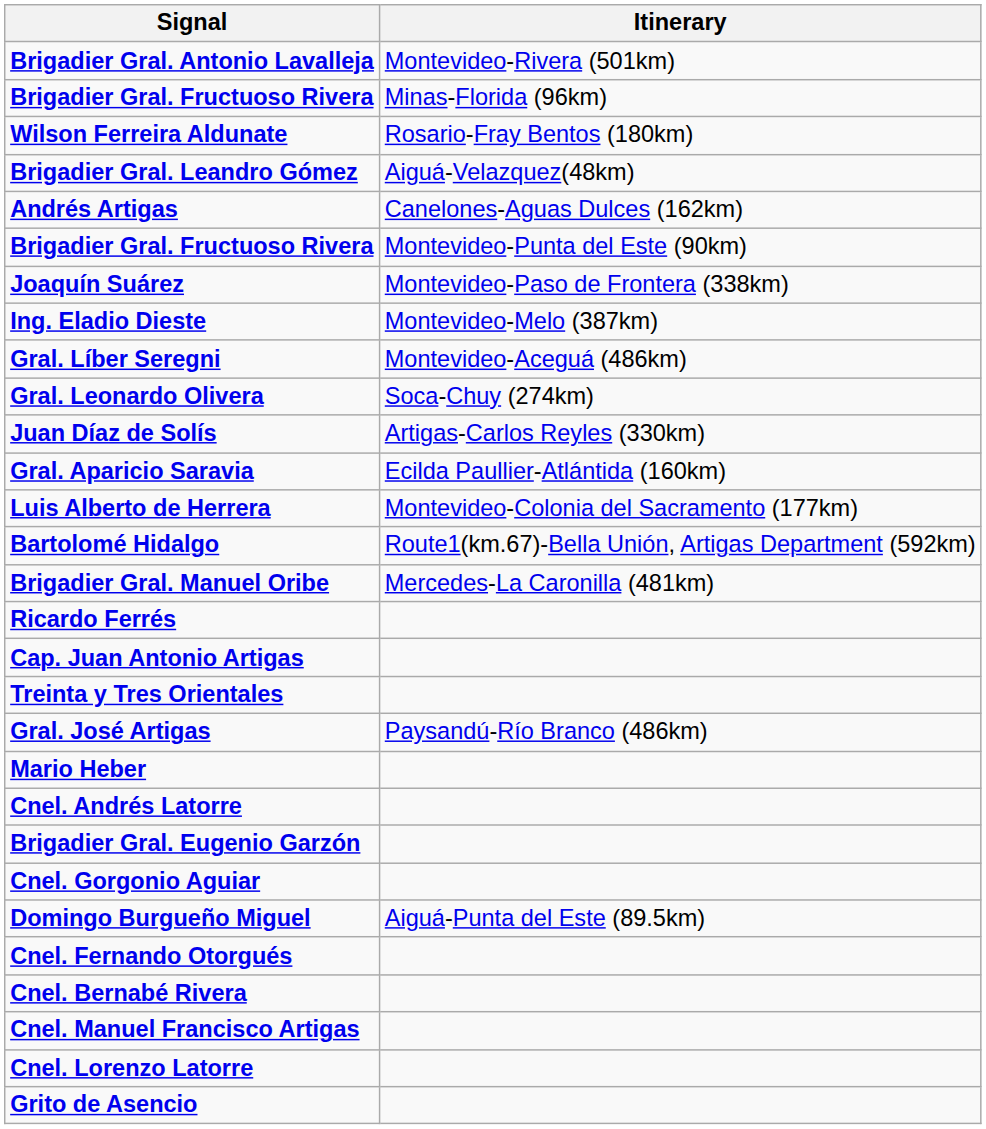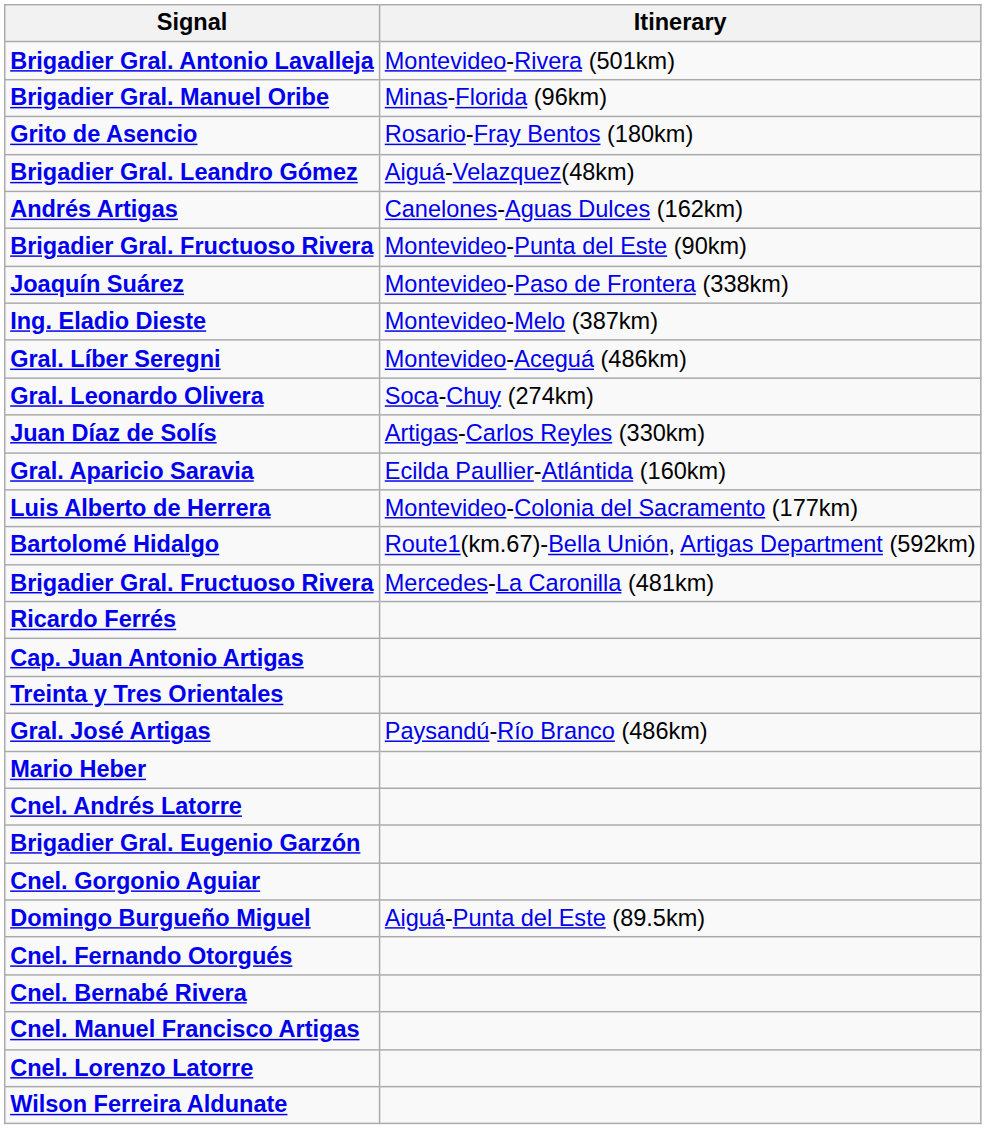(192, 97) Brigadier Gral. Fructuoso Rivera -> (170, 97) Brigadier Gral. Manuel Oribe
(149, 135) Wilson Ferreira Aldunate -> (104, 135) Grito de Asencio
(170, 582) Brigadier Gral. Manuel Oribe -> (192, 582) Brigadier Gral. Fructuoso Rivera
(104, 1104) Grito de Asencio -> (149, 1104) Wilson Ferreira Aldunate
